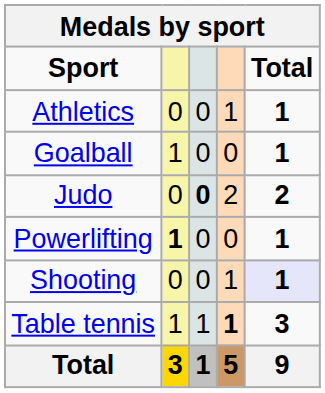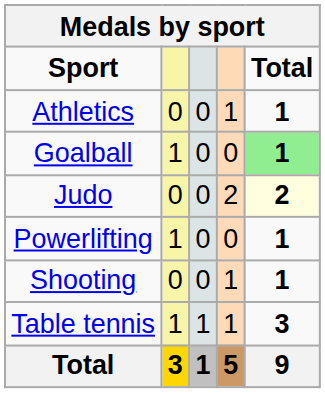(282, 153) no background -> (282, 153) lightgreen background
(203, 196) bold -> (203, 196) normal
(282, 196) no background -> (282, 196) lightyellow background
(175, 238) bold -> (175, 238) normal
(282, 280) lavender background -> (282, 280) no background
(231, 323) bold -> (231, 323) normal
